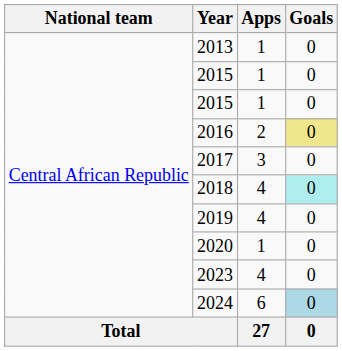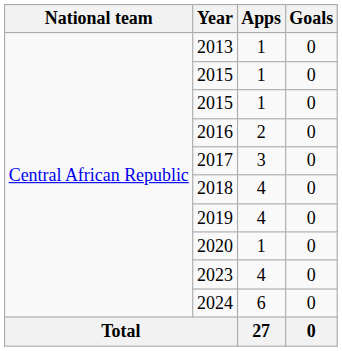(311, 132) khaki background -> (311, 132) no background
(311, 189) paleturquoise background -> (311, 189) no background
(311, 302) lightblue background -> (311, 302) no background
